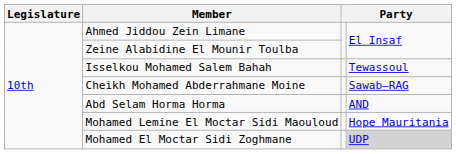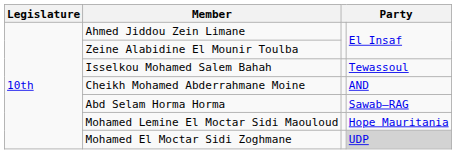(379, 85) Sawab–RAG -> (359, 85) AND
(359, 103) AND -> (379, 103) Sawab–RAG
